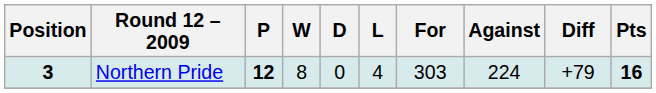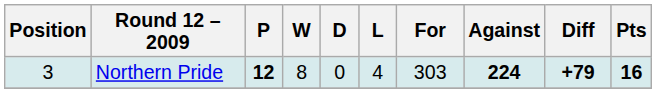(48, 72) bold -> (48, 72) normal
(504, 72) normal -> (504, 72) bold
(578, 72) normal -> (578, 72) bold
